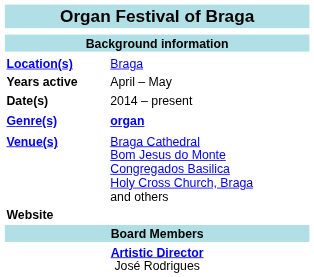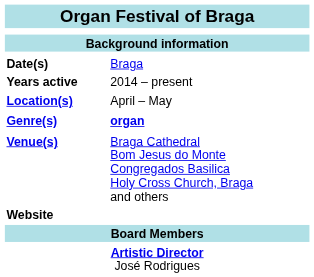(40, 63) Location(s) -> (27, 63) Date(s)
(141, 82) April – May -> (151, 82) 2014 – present
(27, 101) Date(s) -> (40, 101) Location(s)
(151, 101) 2014 – present -> (141, 101) April – May
